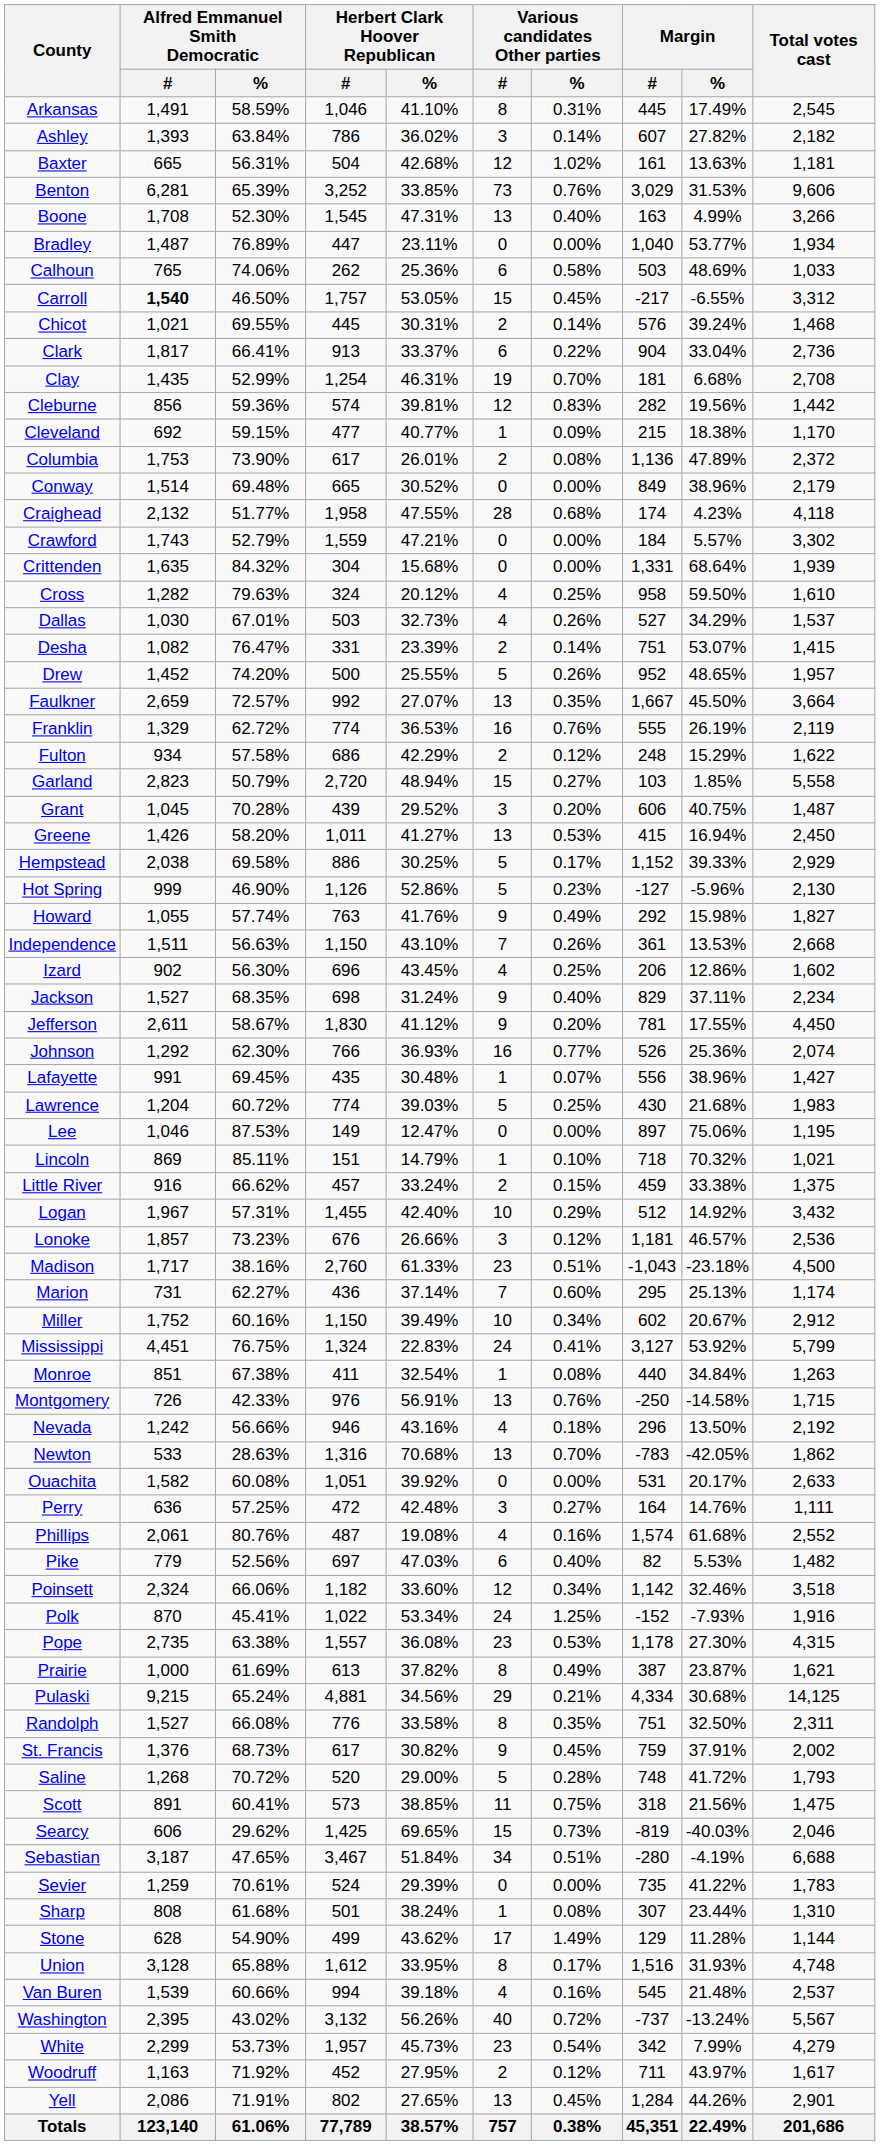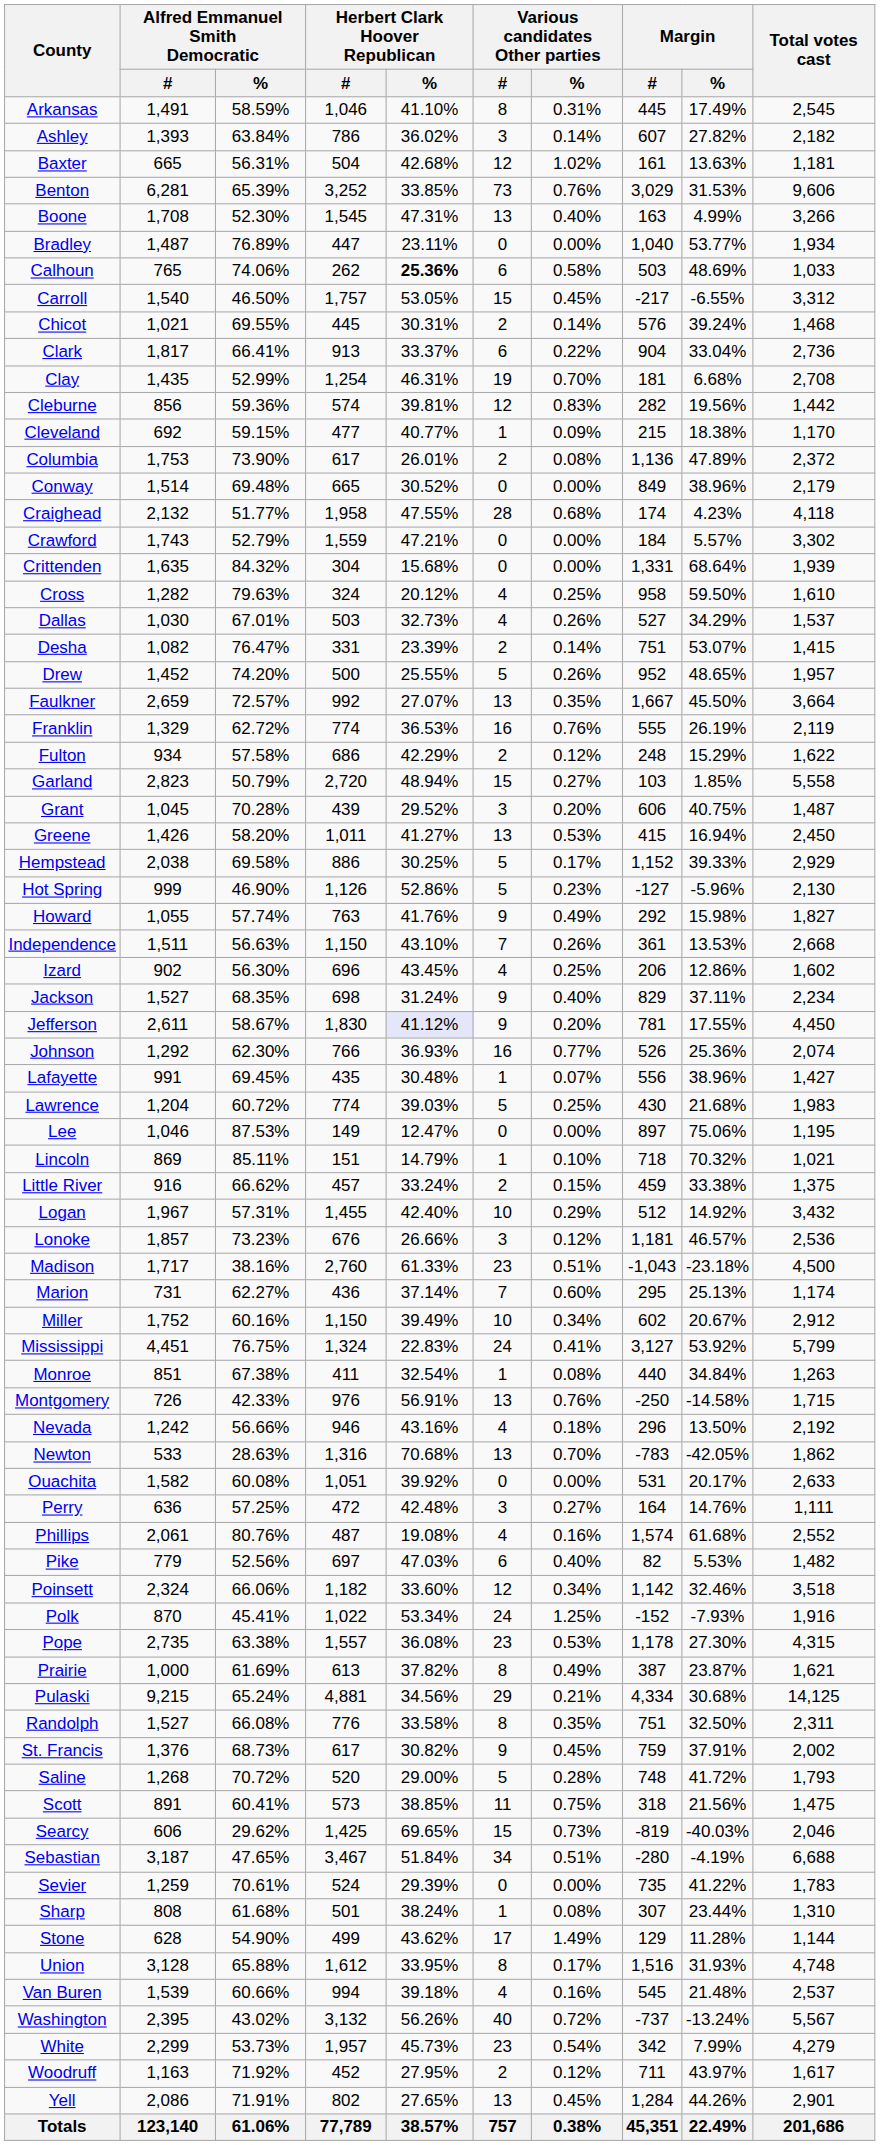(430, 271) normal -> (430, 271) bold
(168, 298) bold -> (168, 298) normal
(430, 1024) no background -> (430, 1024) lavender background
